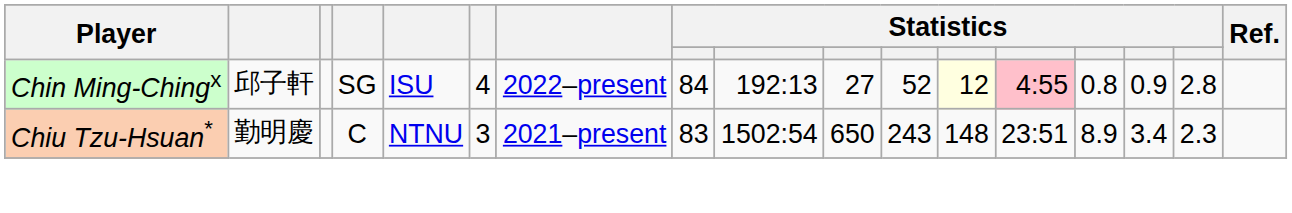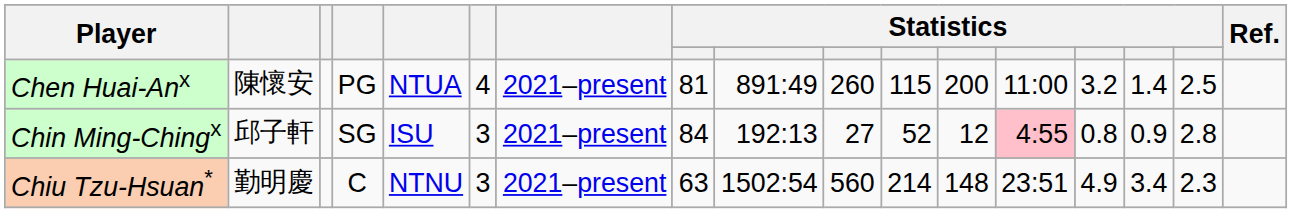+ row: (101, 85)
(483, 85) 4 -> (483, 134) 3
(585, 85) 2022–present -> (585, 134) 2021–present
(974, 85) lightyellow background -> (974, 134) no background
(694, 134) 83 -> (694, 183) 63
(852, 134) 650 -> (852, 183) 560
(909, 134) 243 -> (909, 183) 214
(1099, 134) 8.9 -> (1099, 183) 4.9
